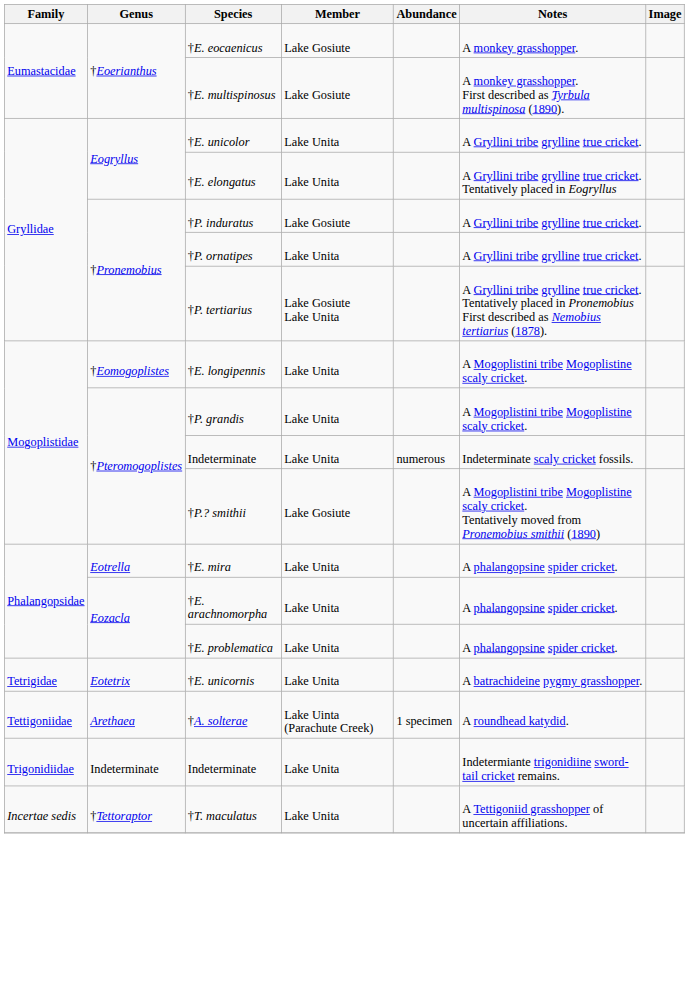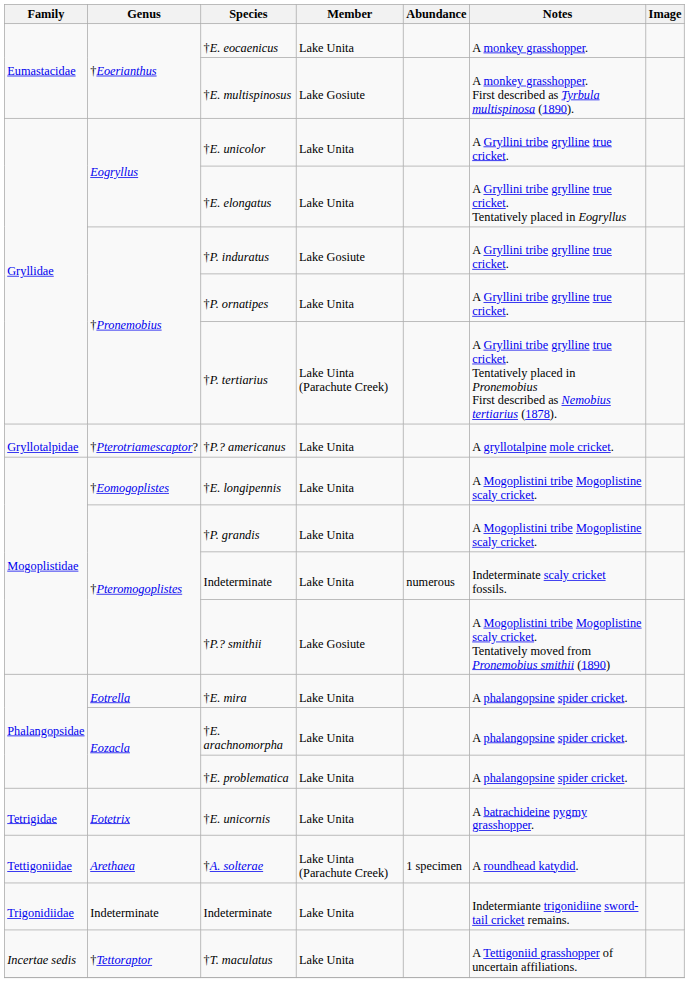(317, 47) Lake Gosiute -> (326, 47) Lake Unita
(317, 310) Lake Gosiute Lake Unita -> (344, 379) Lake Uinta (Parachute Creek)
+ row: (144, 447)
